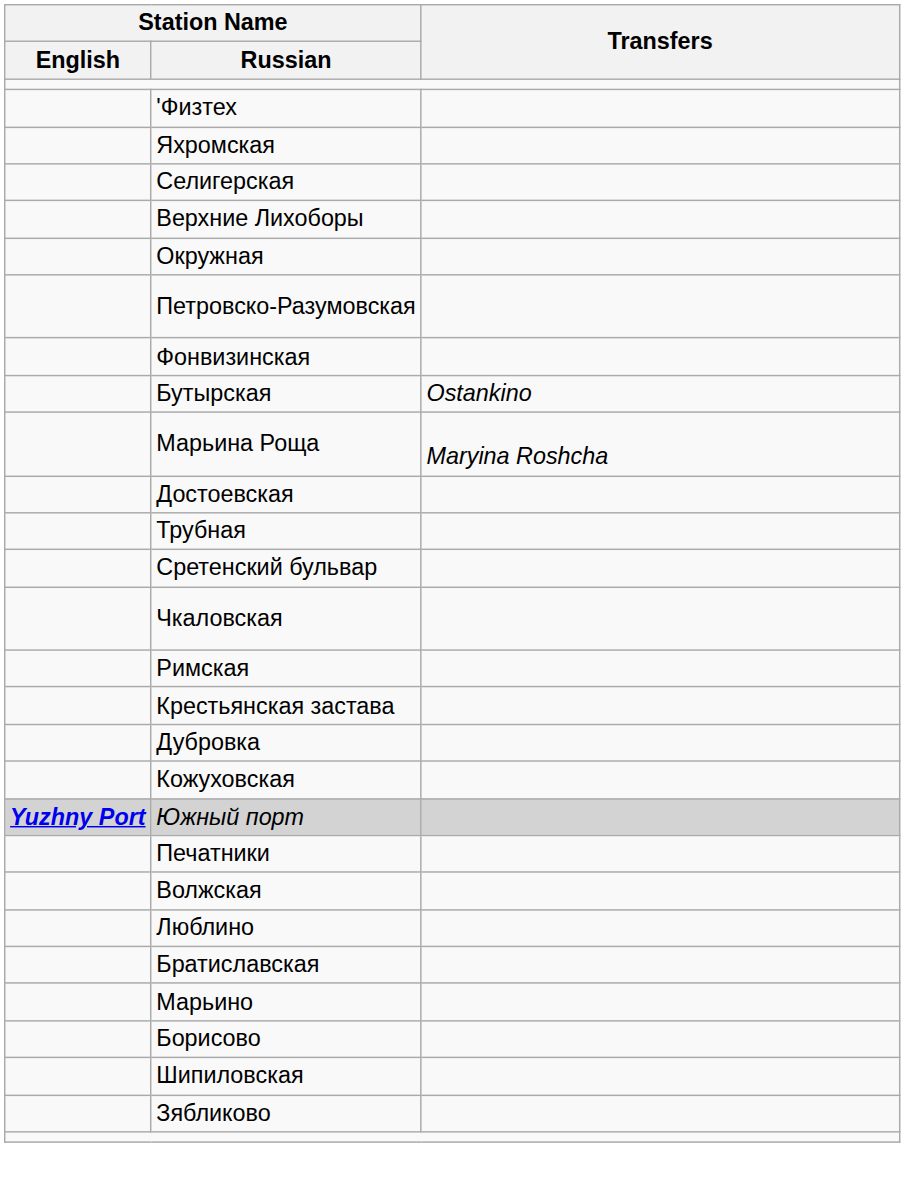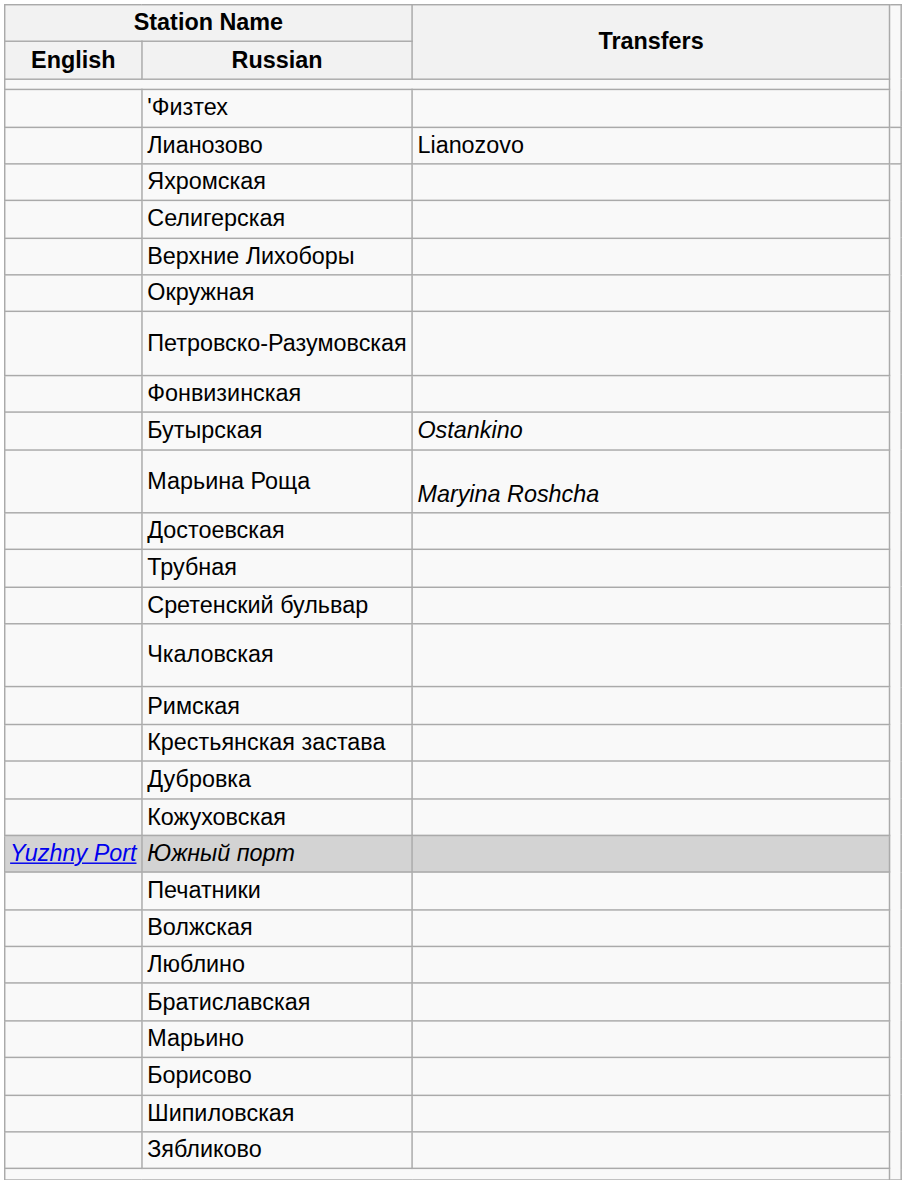+ row: (205, 144)
(78, 816) bold -> (73, 853) normal
